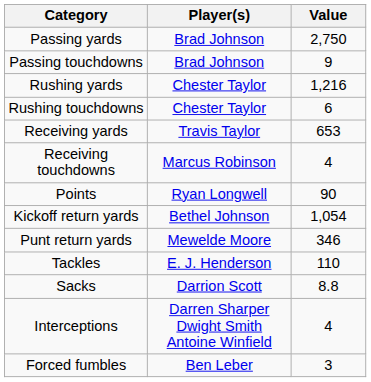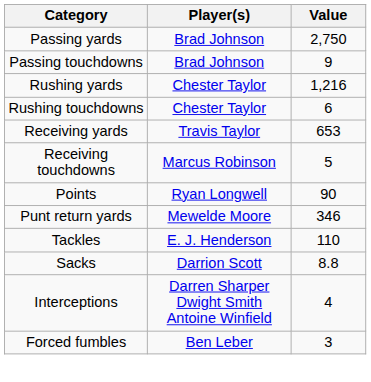(328, 162) 4 -> (328, 162) 5
- row: (76, 217)
